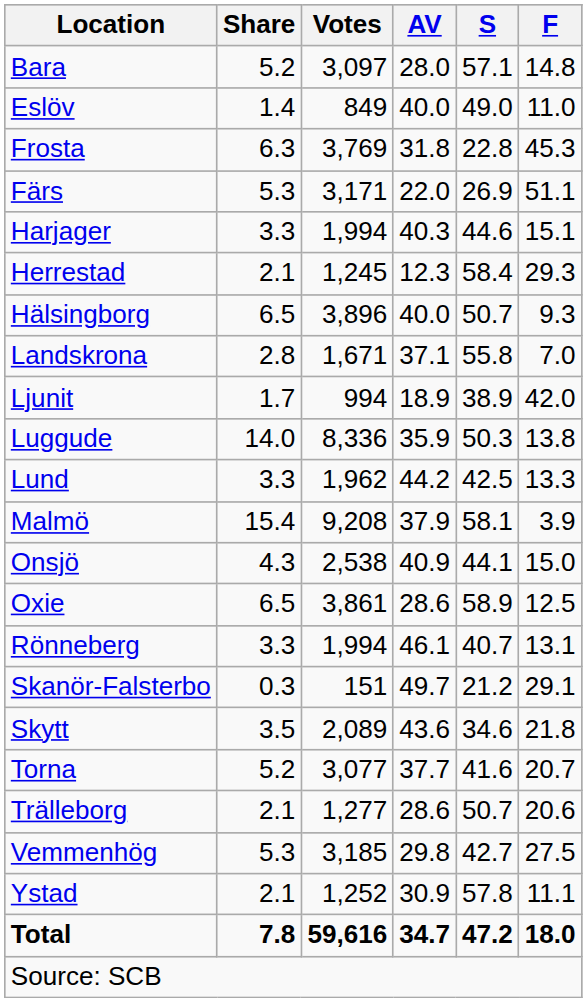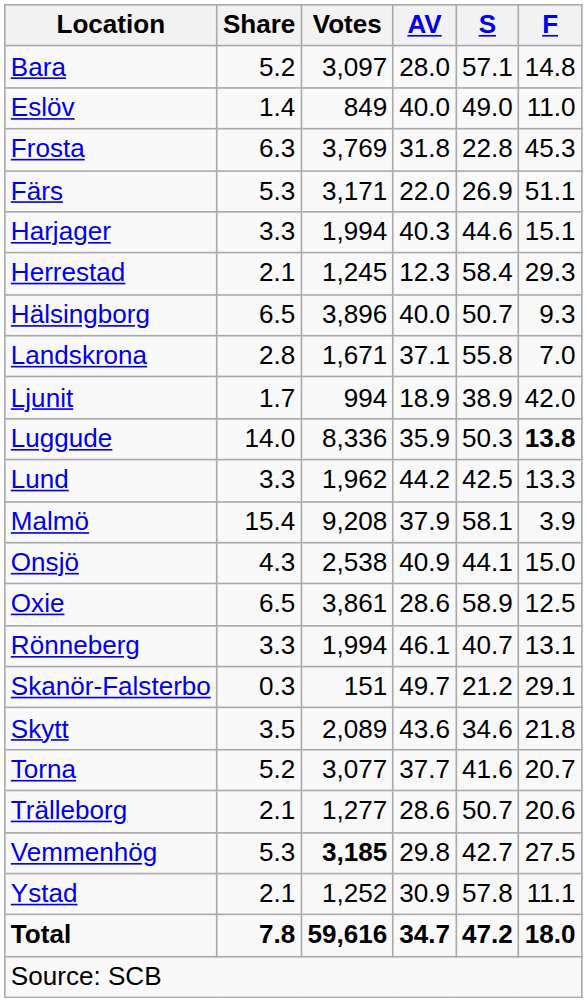(550, 438) normal -> (550, 438) bold
(355, 852) normal -> (355, 852) bold
